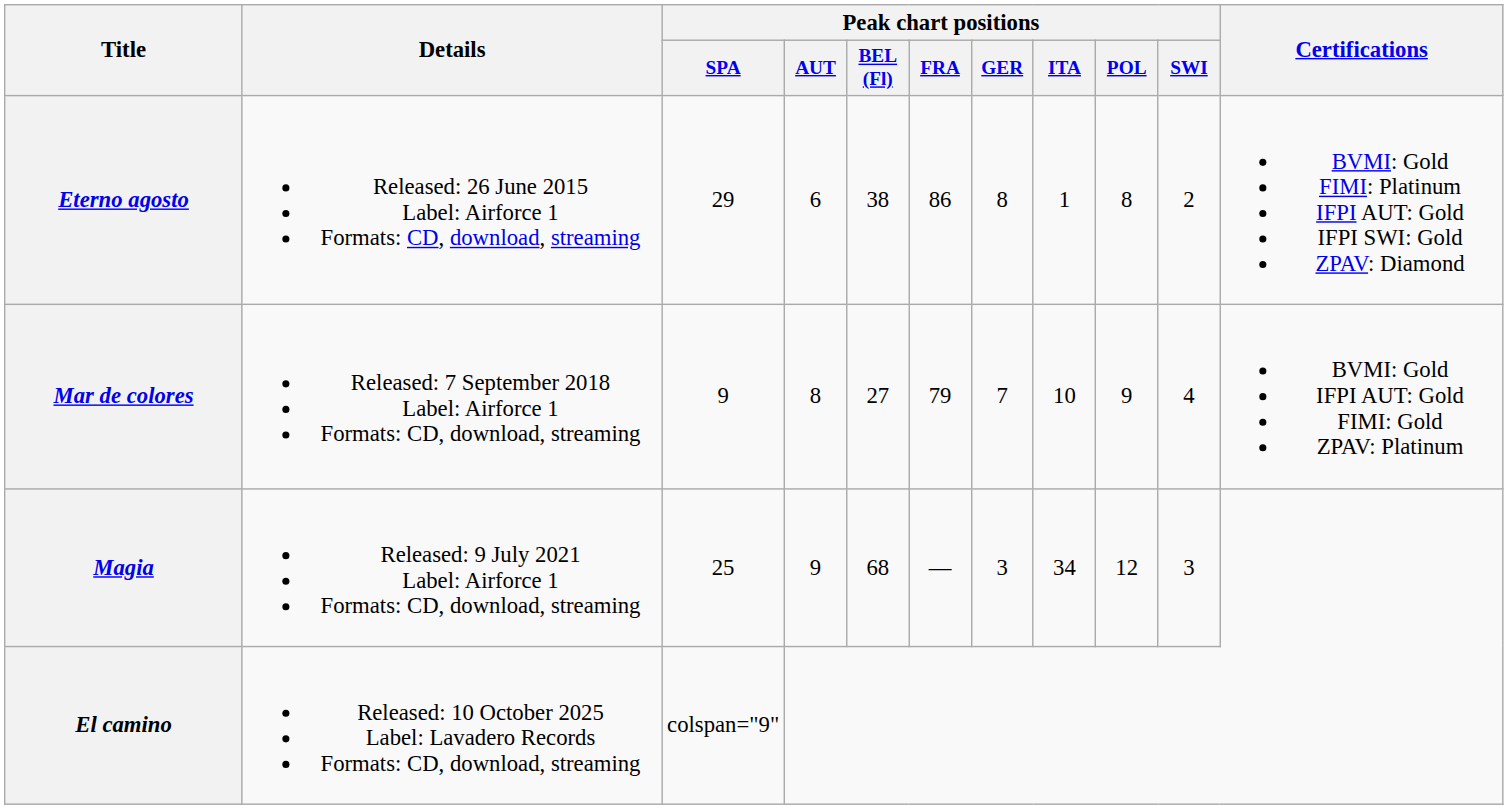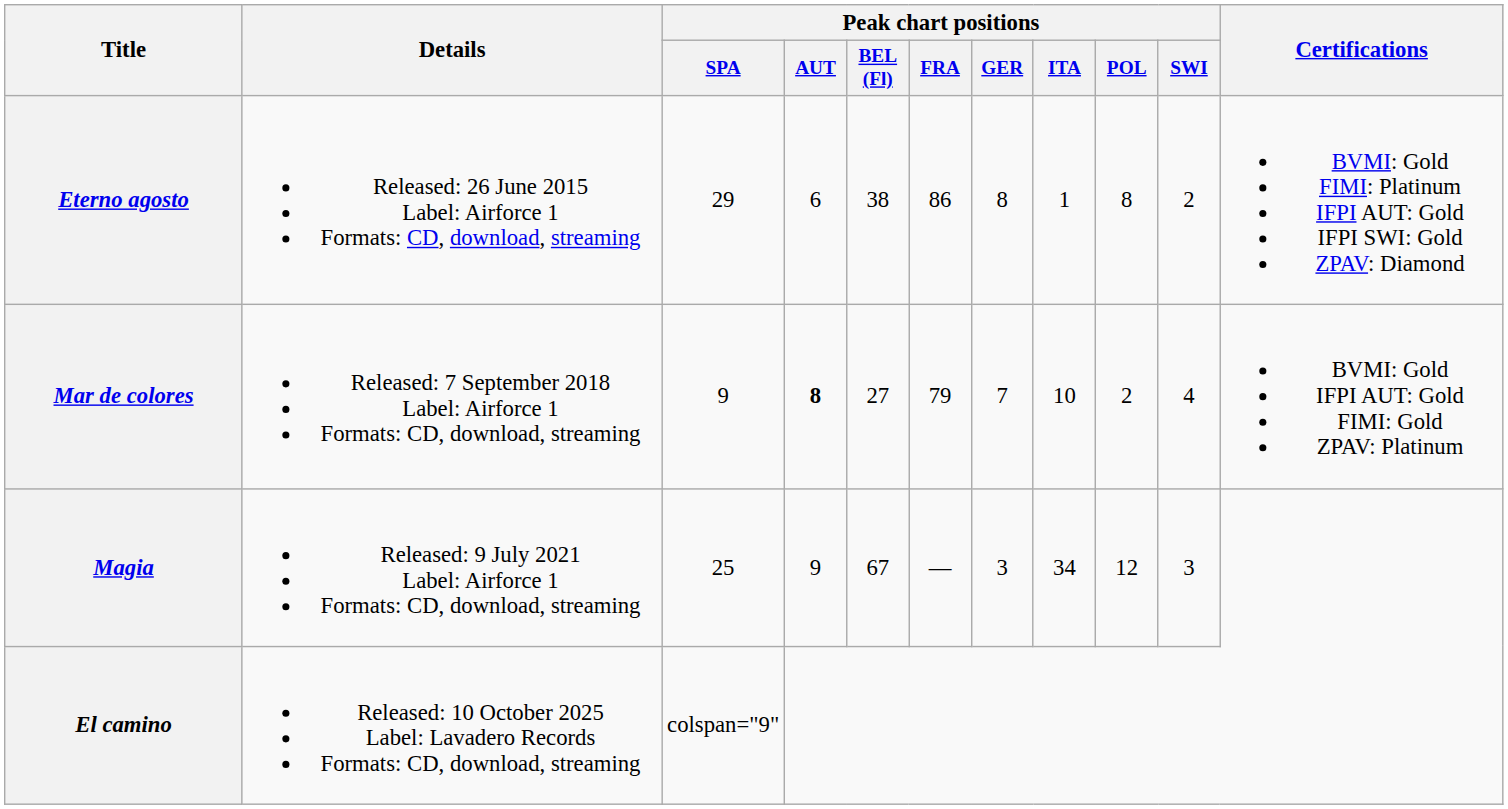(816, 396) normal -> (816, 396) bold
(1127, 396) 9 -> (1127, 396) 2
(878, 567) 68 -> (878, 567) 67
